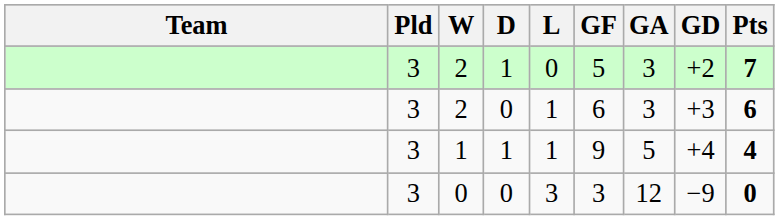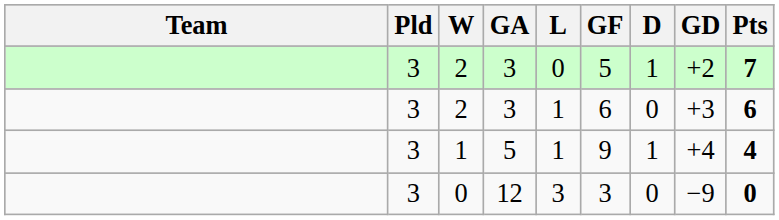columns swapped: (506, 25) <-> (649, 25)
